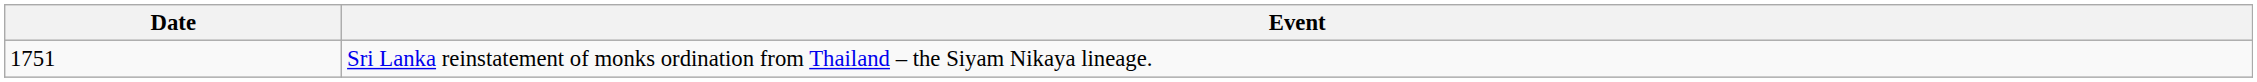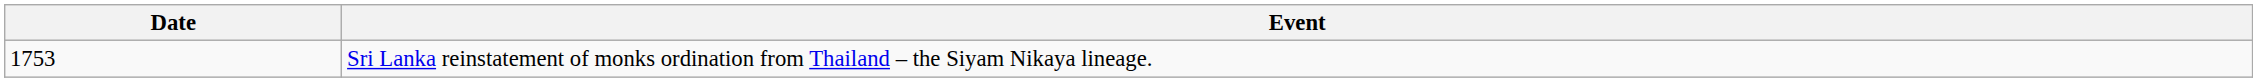(33, 58) 1751 -> (33, 58) 1753
